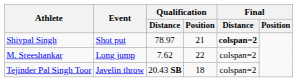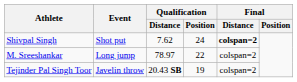(165, 40) 78.97 -> (165, 40) 7.62
(200, 40) 21 -> (200, 40) 24
(165, 55) 7.62 -> (165, 55) 78.97
(200, 70) 18 -> (200, 70) 19
